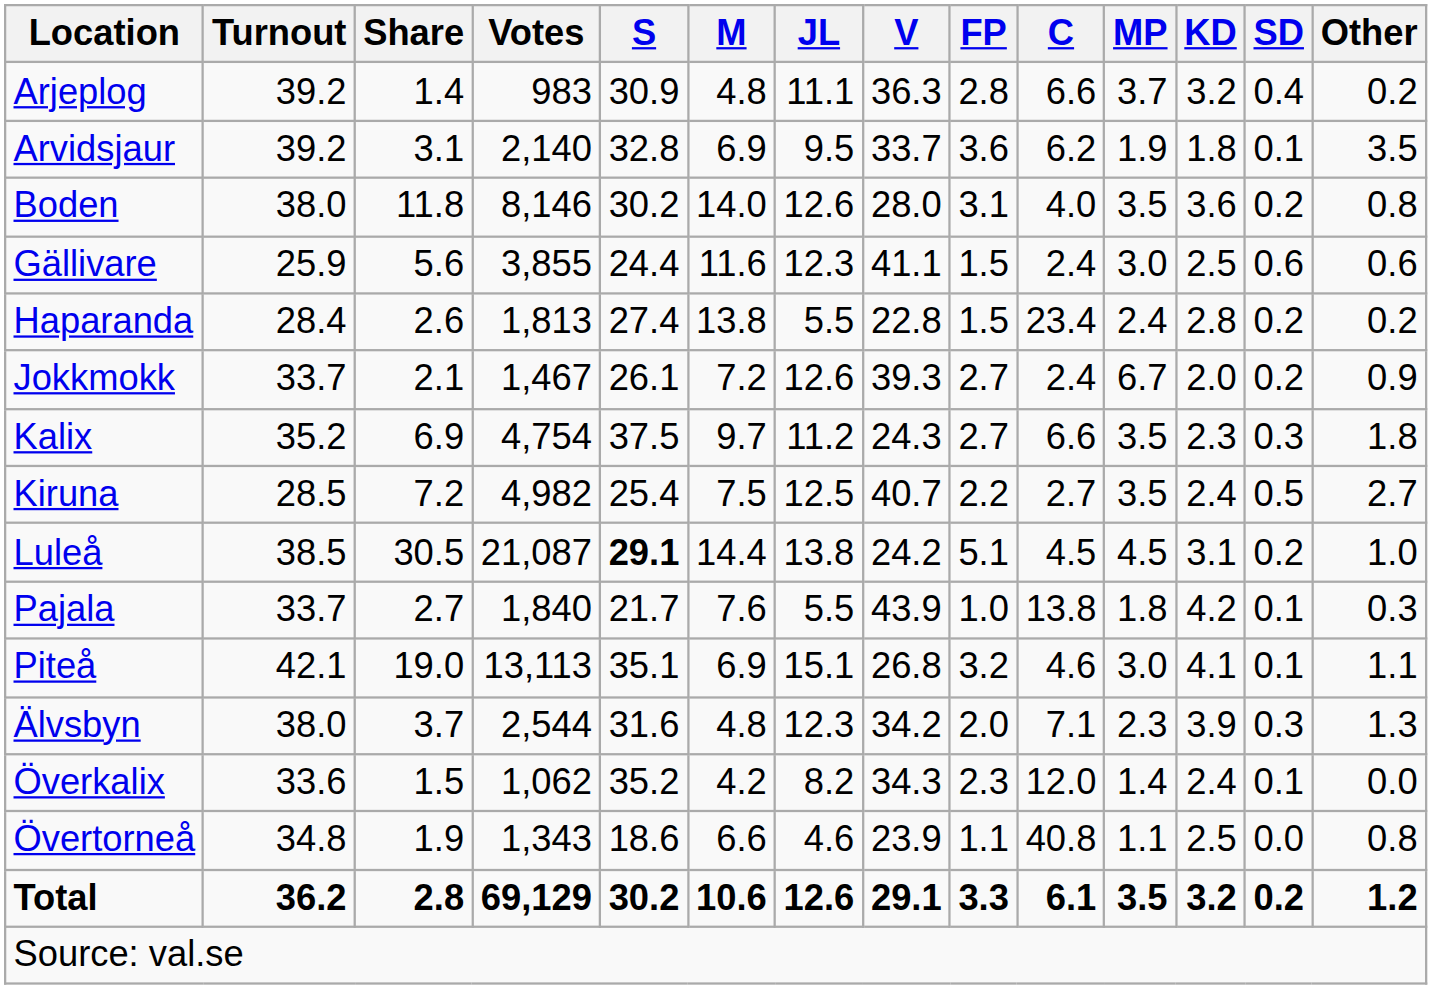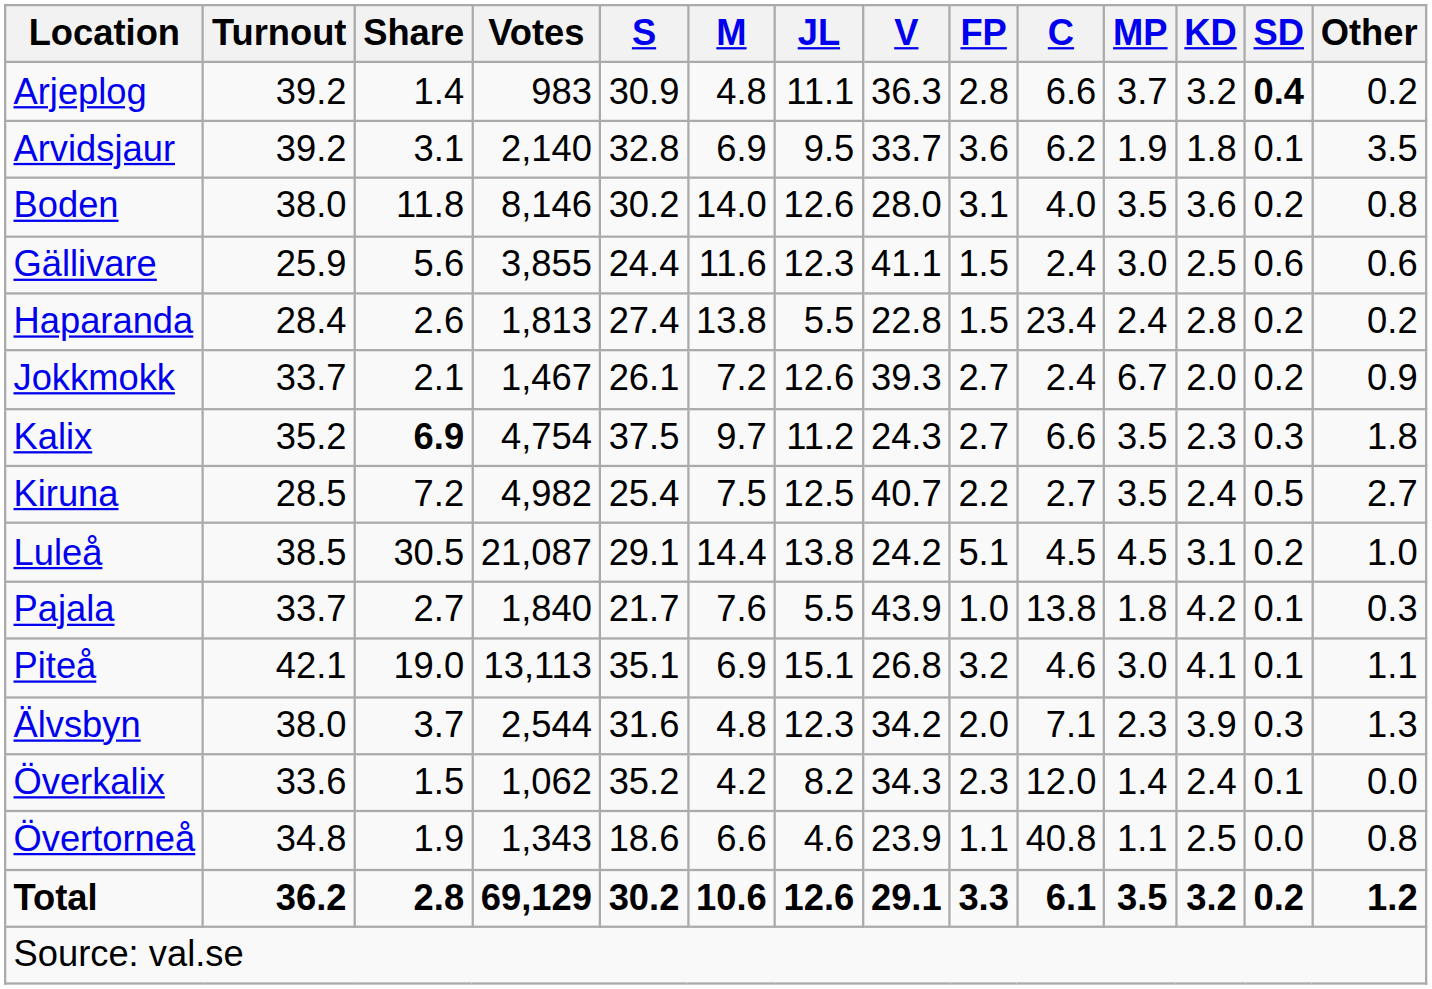(1279, 90) normal -> (1279, 90) bold
(439, 436) normal -> (439, 436) bold
(644, 551) bold -> (644, 551) normal
